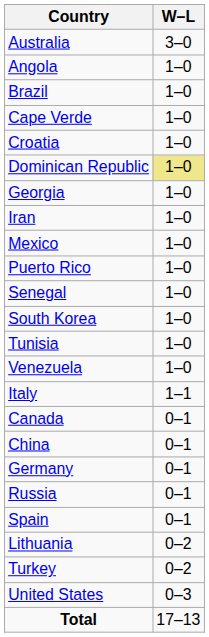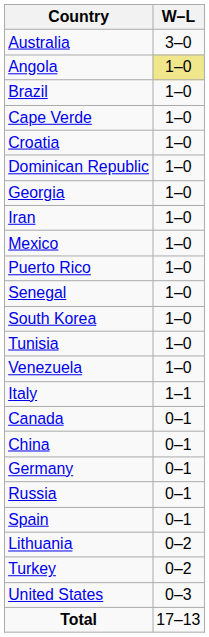(178, 67) no background -> (178, 67) khaki background
(178, 167) khaki background -> (178, 167) no background
